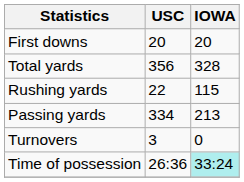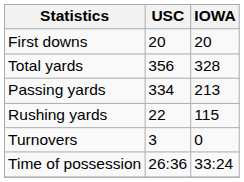rows swapped: (58, 90) <-> (57, 115)
(214, 164) paleturquoise background -> (214, 164) no background
